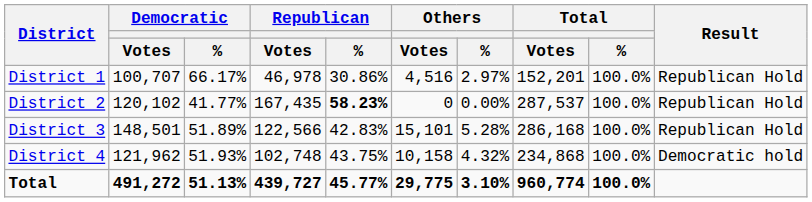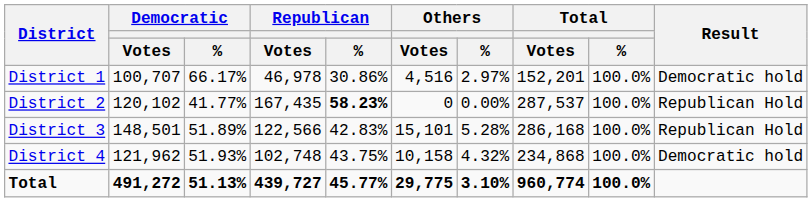(731, 78) Republican Hold -> (731, 78) Democratic hold
